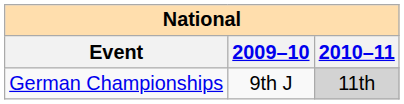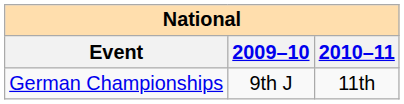(357, 83) lightgrey background -> (357, 83) no background
